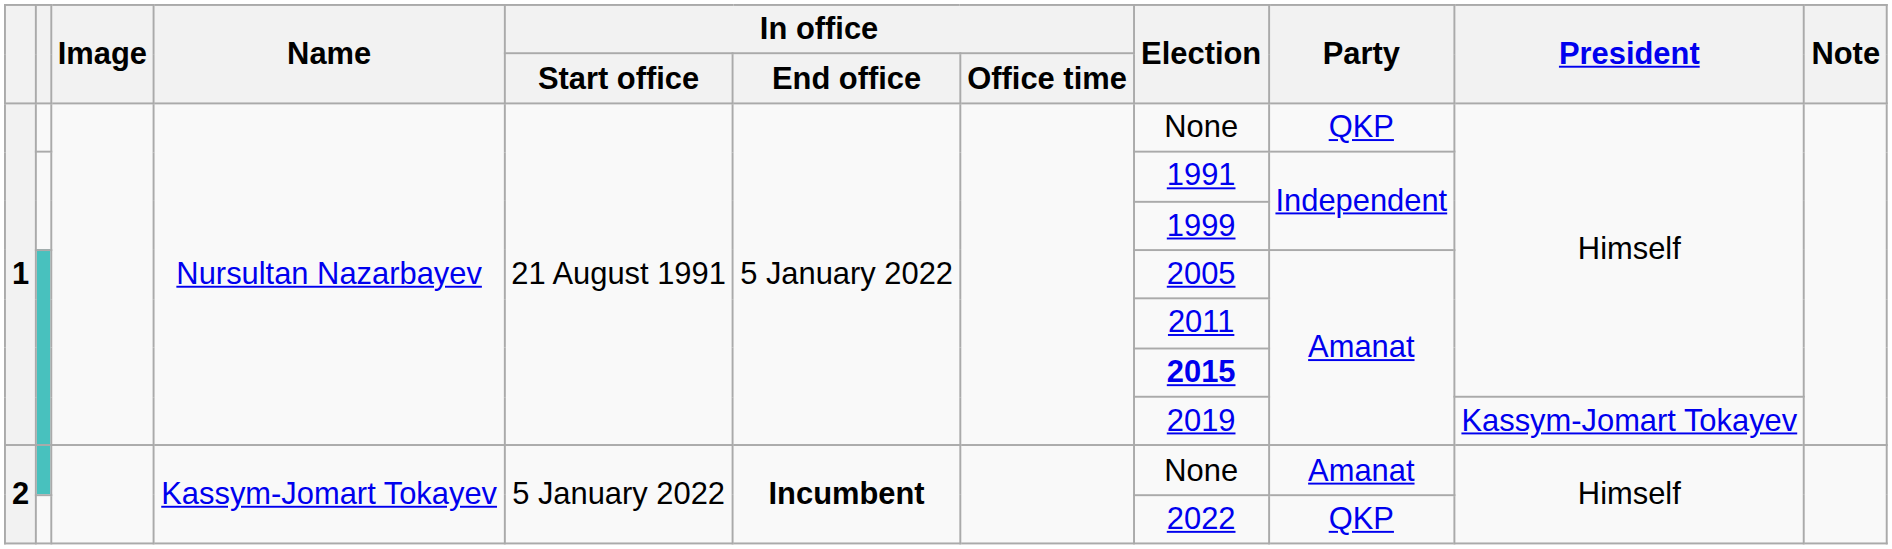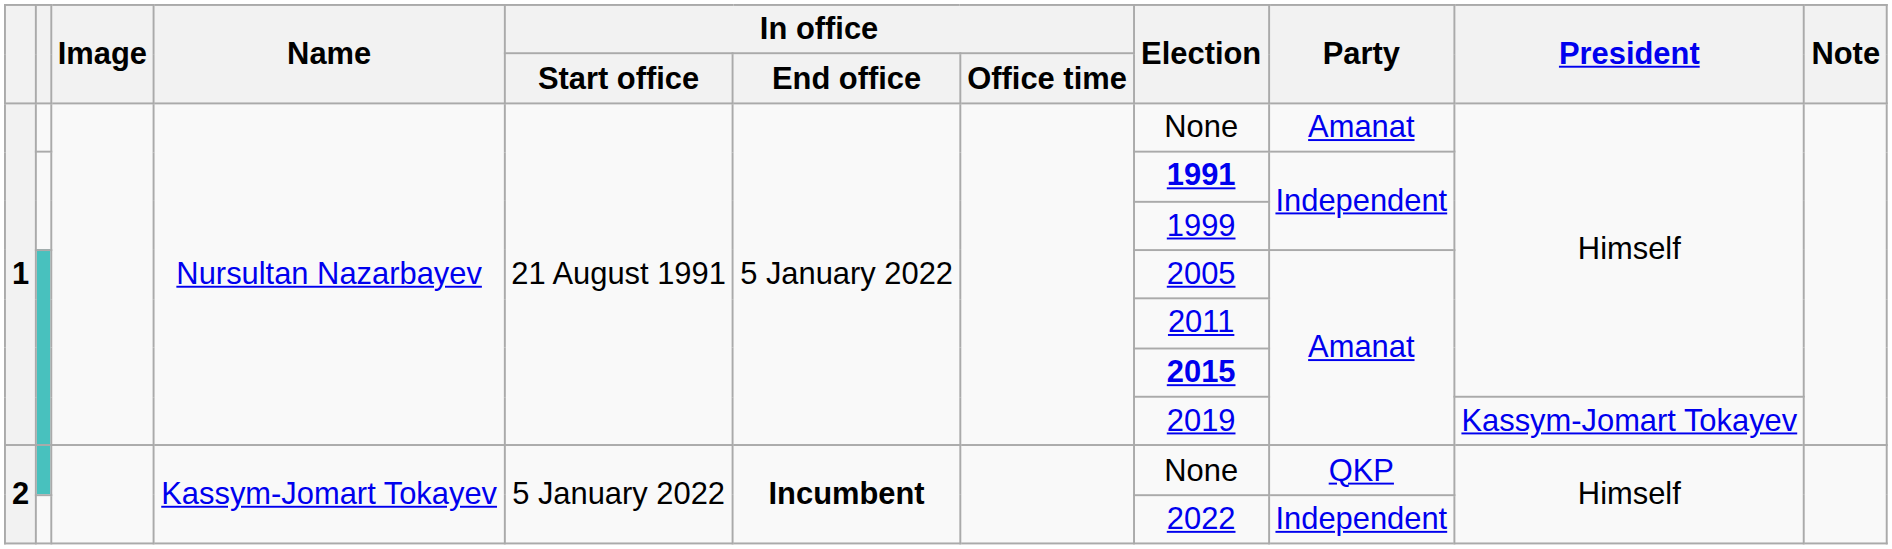(1361, 126) QKP -> (1361, 126) Amanat
(1201, 175) normal -> (1201, 175) bold
(1361, 469) Amanat -> (1361, 469) QKP
(1361, 518) QKP -> (1361, 518) Independent
